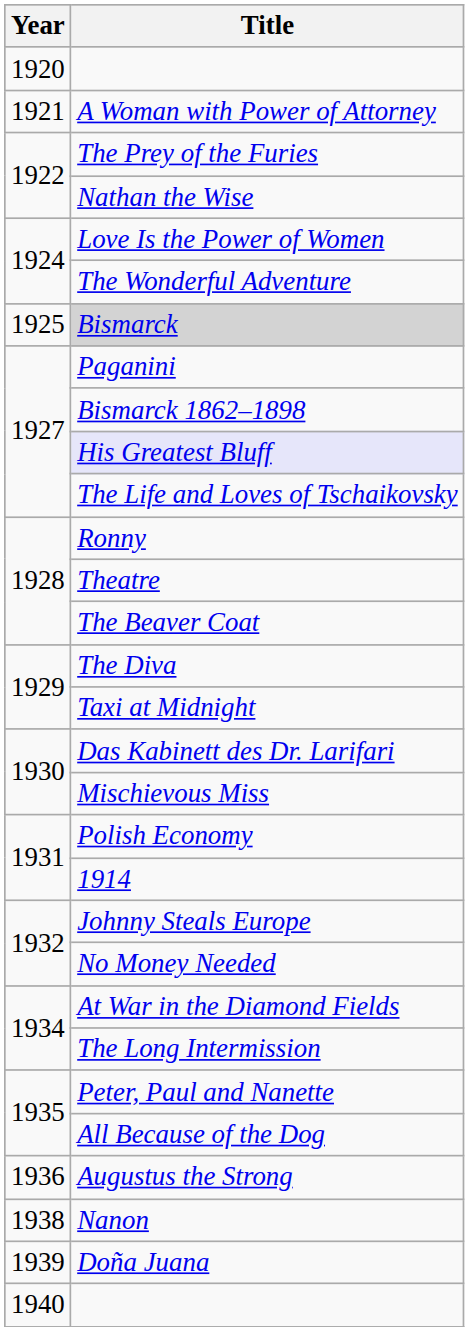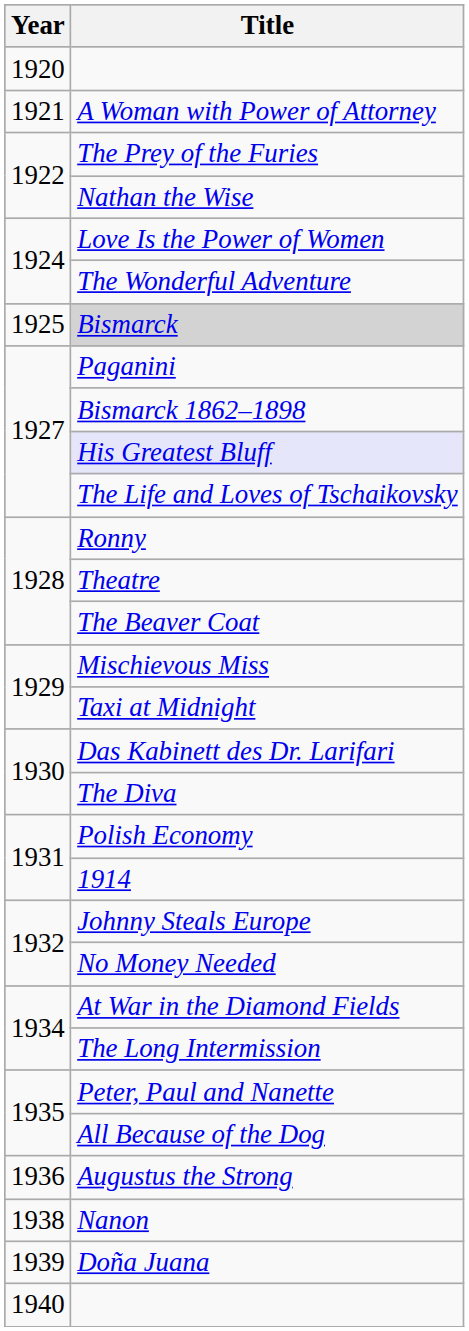(127, 665) The Diva -> (173, 665) Mischievous Miss
(173, 793) Mischievous Miss -> (127, 793) The Diva
